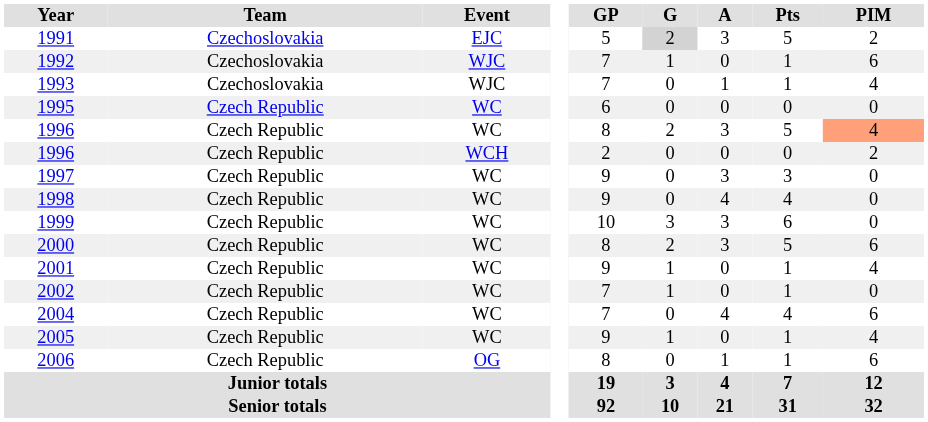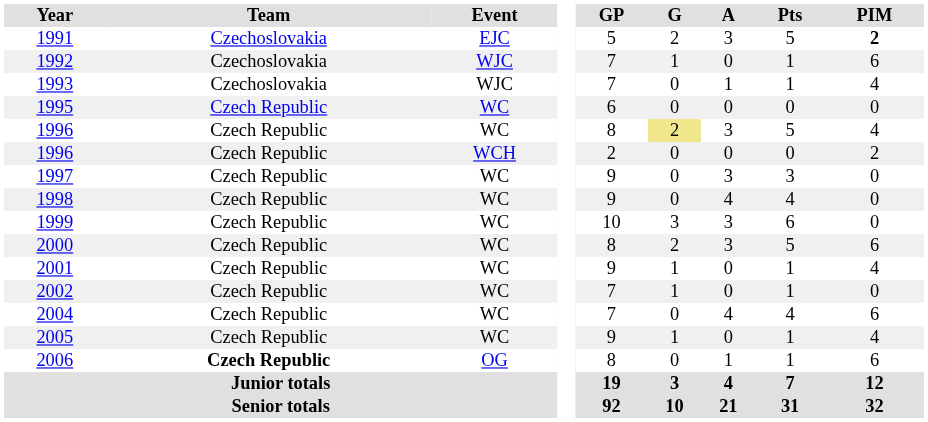(670, 38) lightgrey background -> (675, 38) no background
(874, 38) normal -> (874, 38) bold
(670, 130) no background -> (675, 130) khaki background
(874, 130) lightsalmon background -> (874, 130) no background
(265, 360) normal -> (269, 360) bold
